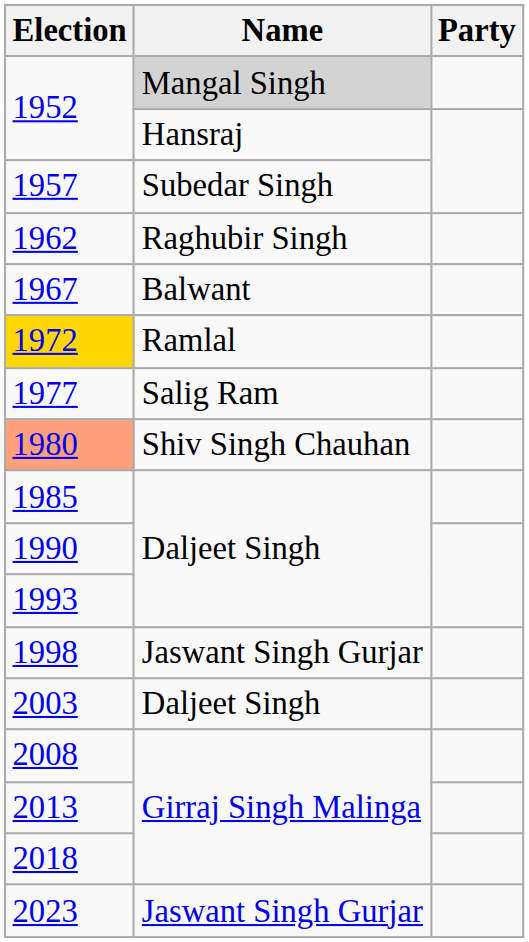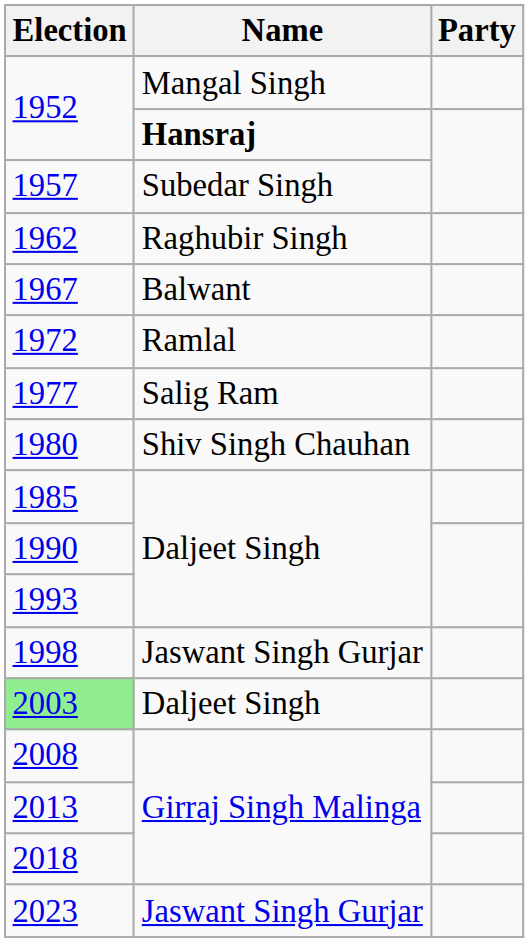(234, 82) lightgrey background -> (234, 82) no background
(193, 133) normal -> (199, 133) bold
(45, 340) gold background -> (45, 340) no background
(45, 444) lightsalmon background -> (45, 444) no background
(45, 703) no background -> (45, 703) lightgreen background
